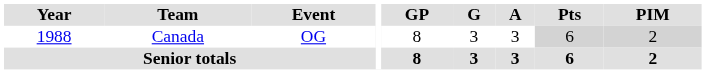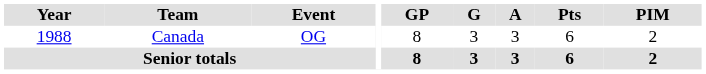(570, 36) lightgrey background -> (570, 36) no background
(653, 36) lightgrey background -> (653, 36) no background
